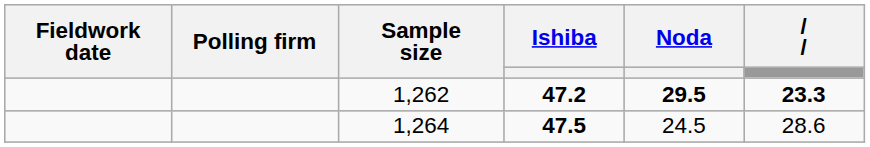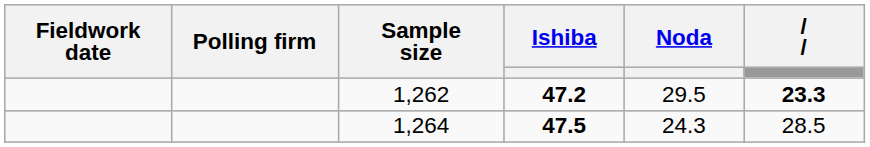(684, 94) bold -> (684, 94) normal
(684, 127) 24.5 -> (684, 127) 24.3
(804, 127) 28.6 -> (804, 127) 28.5
